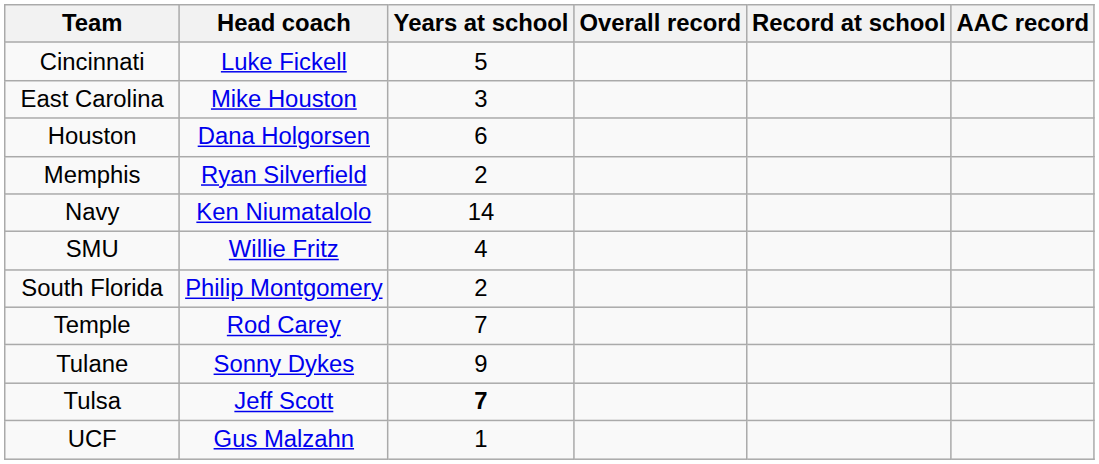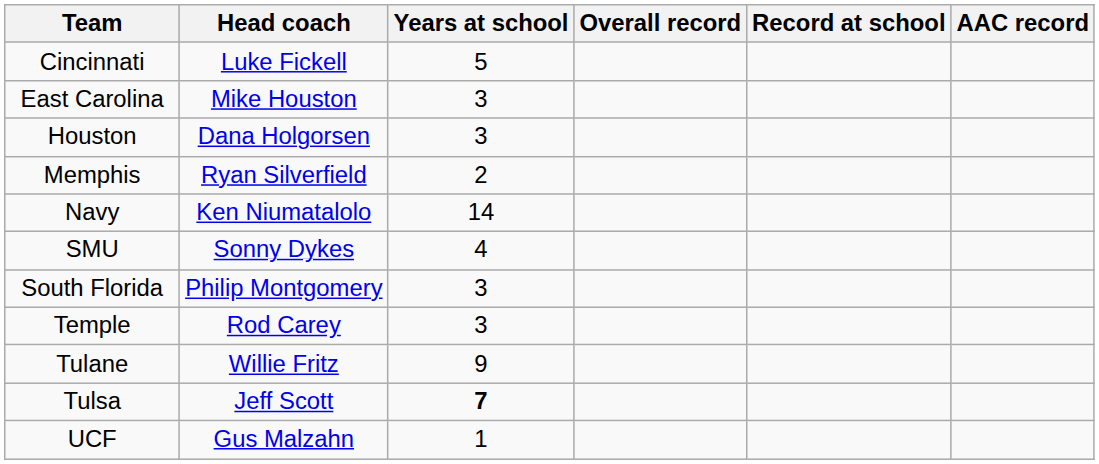(481, 136) 6 -> (481, 136) 3
(284, 250) Willie Fritz -> (284, 250) Sonny Dykes
(481, 288) 2 -> (481, 288) 3
(481, 325) 7 -> (481, 325) 3
(284, 363) Sonny Dykes -> (284, 363) Willie Fritz
